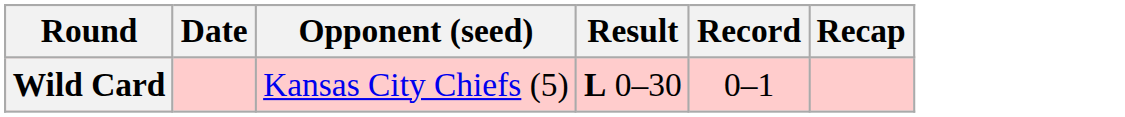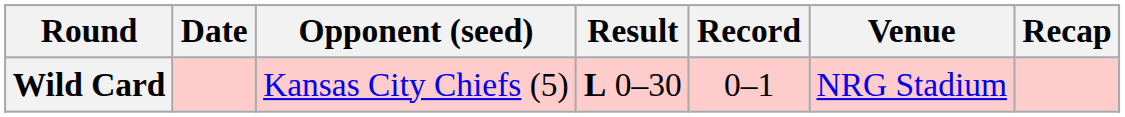+ column: (912, 31)
